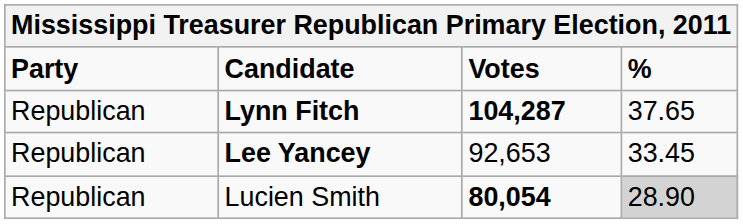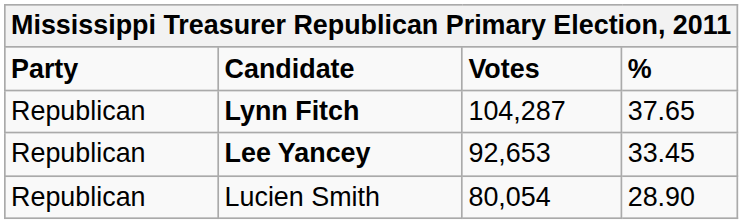(517, 111) bold -> (517, 111) normal
(510, 196) bold -> (510, 196) normal
(661, 196) lightgrey background -> (661, 196) no background
